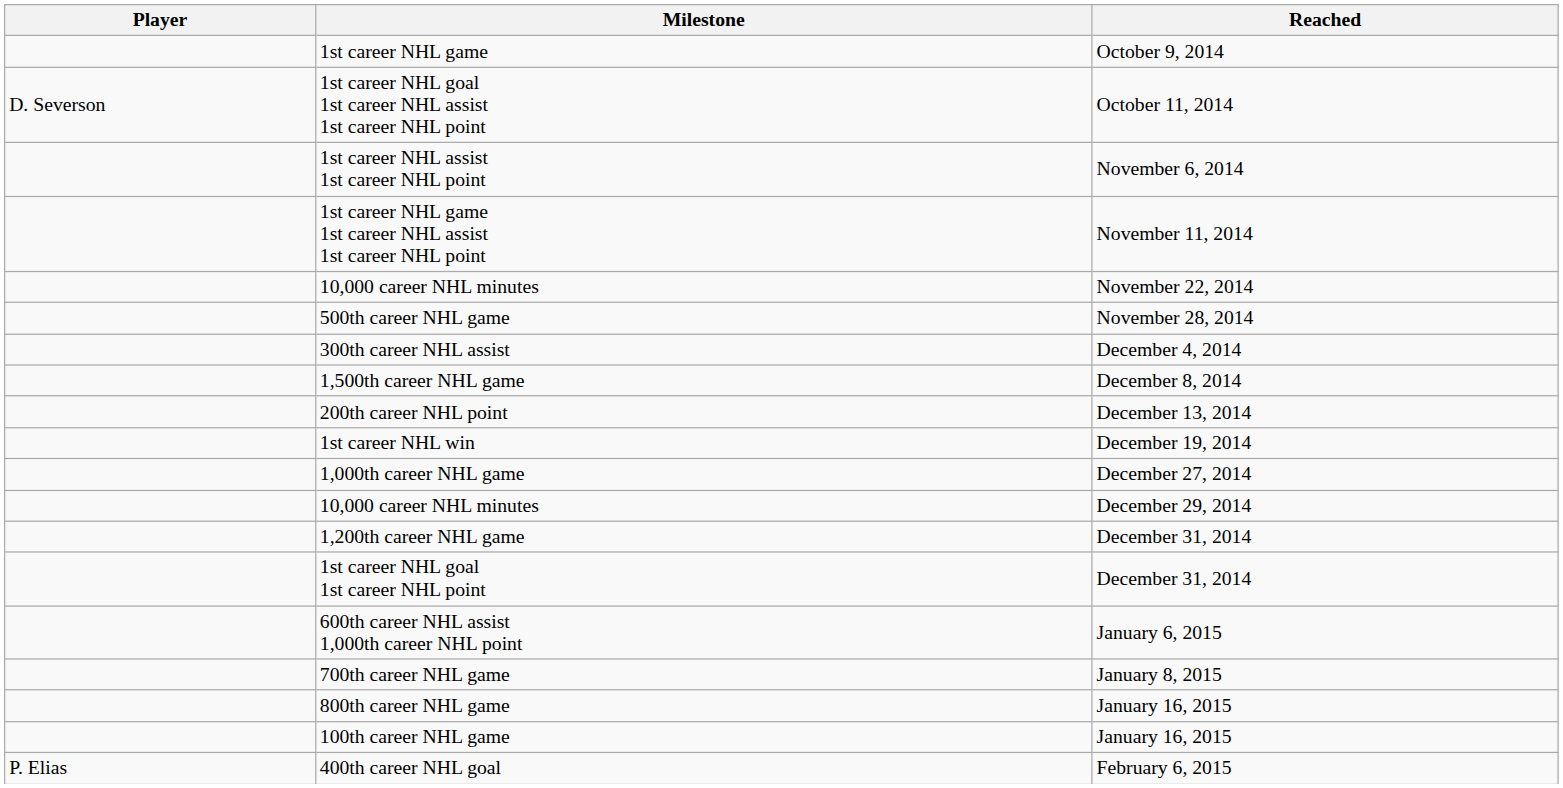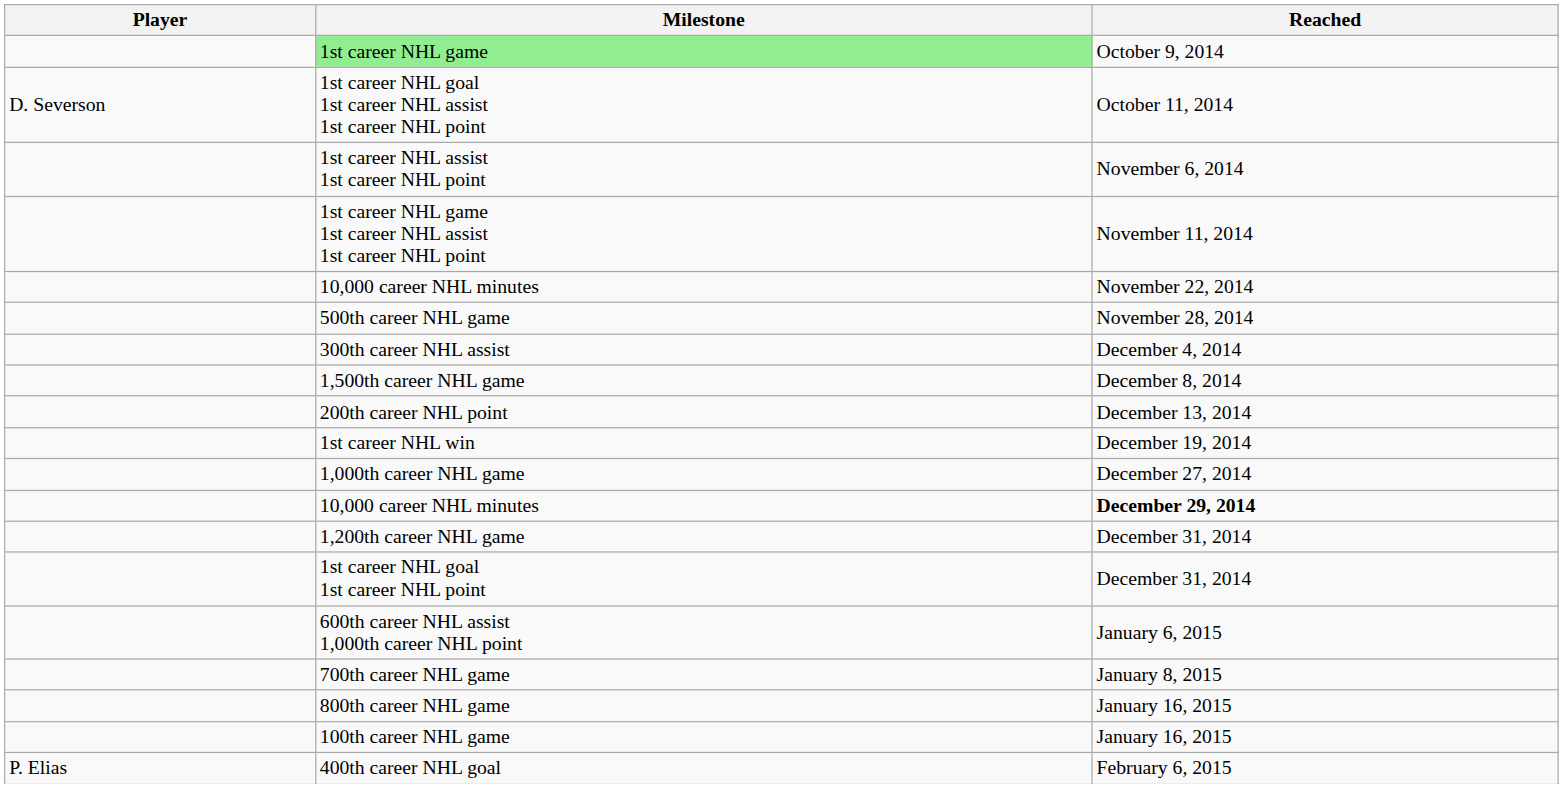(404, 51) no background -> (404, 51) lightgreen background
(1174, 505) normal -> (1176, 505) bold
